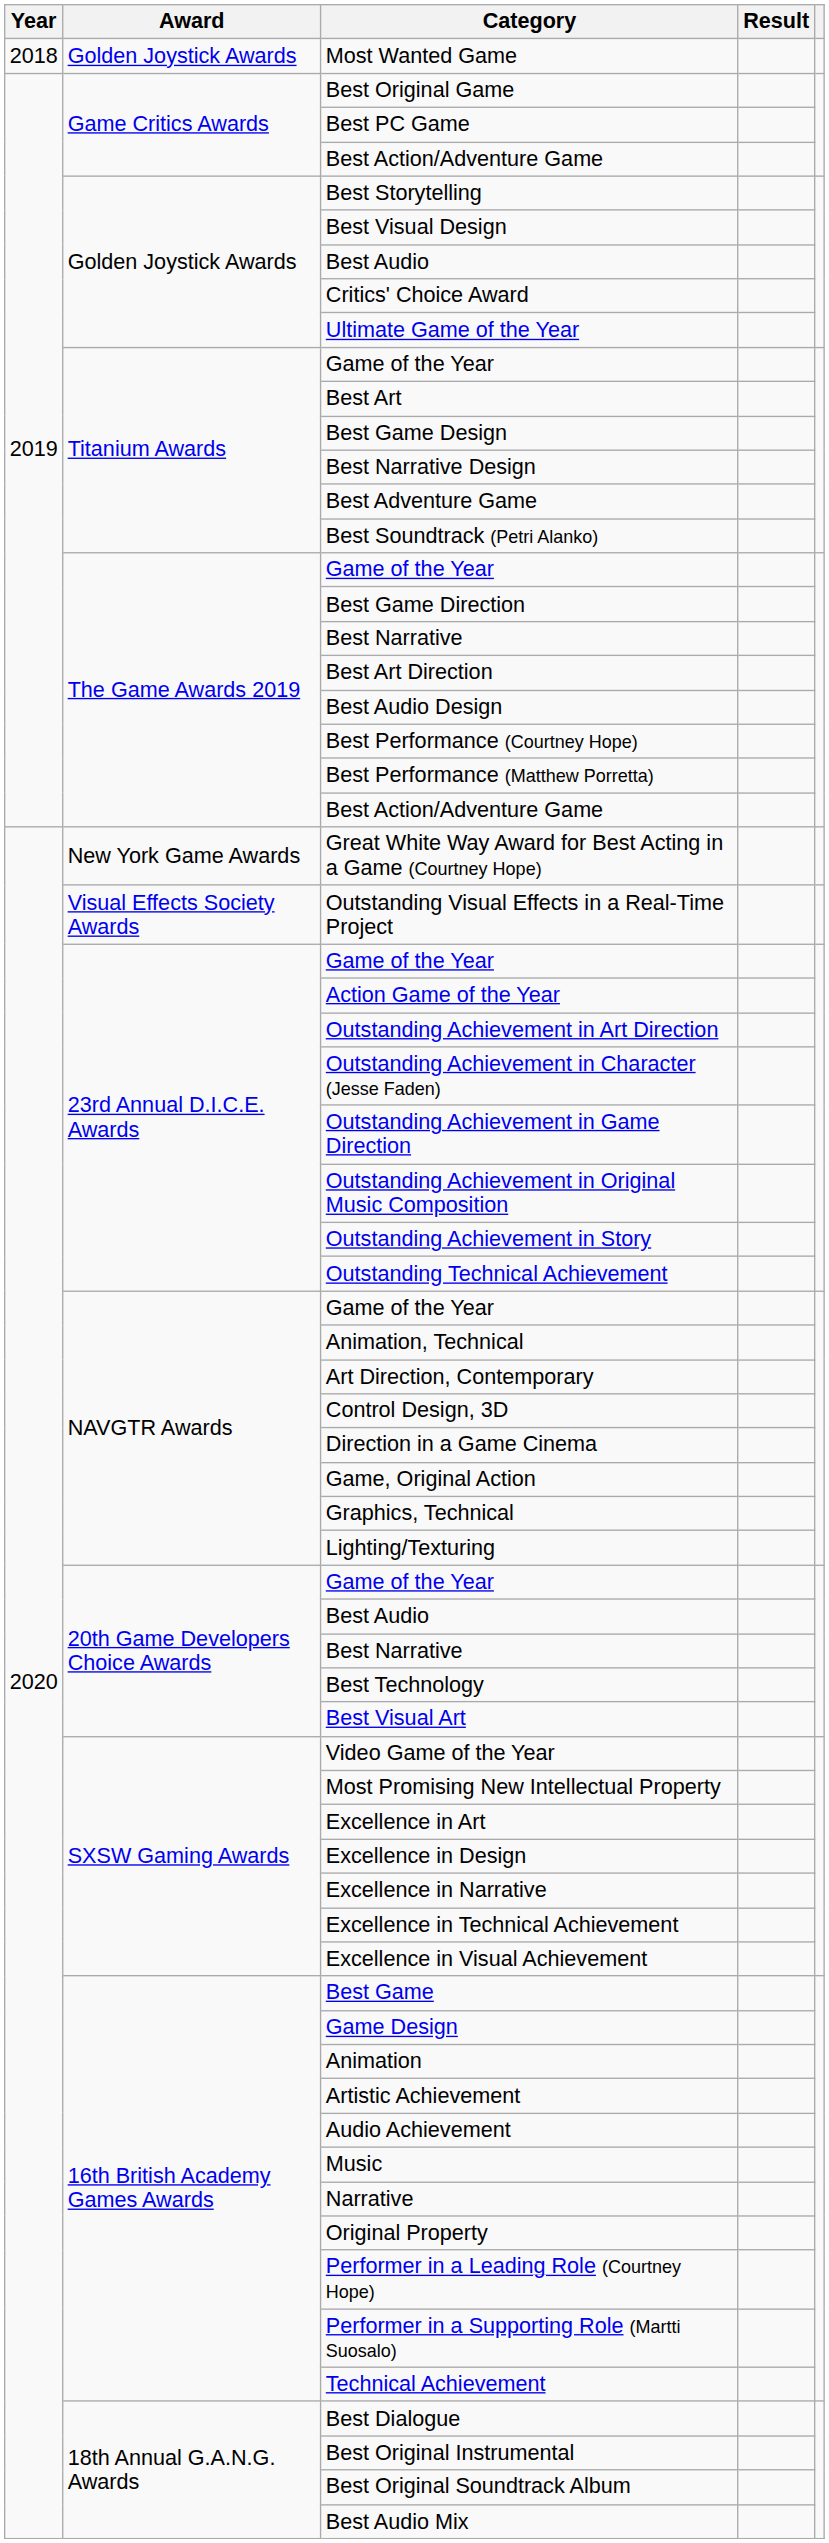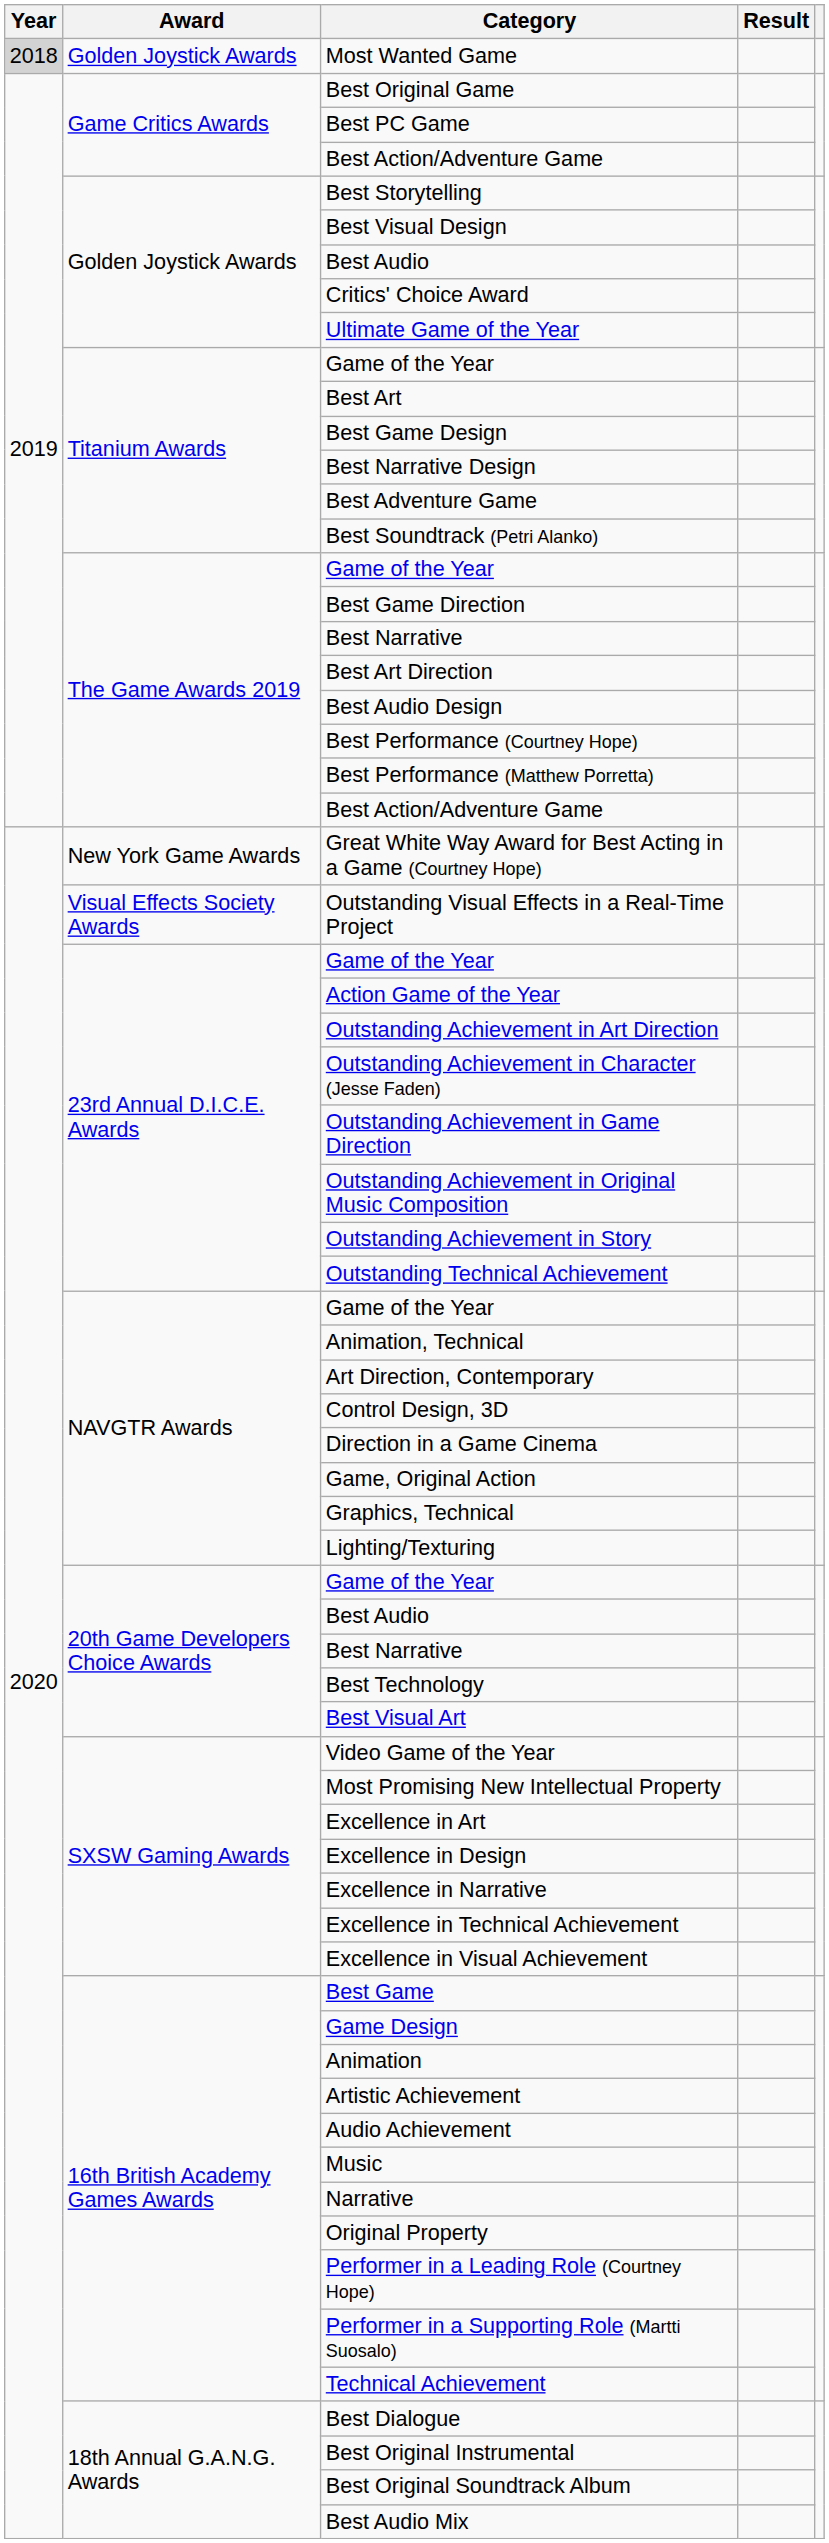(34, 55) no background -> (34, 55) lightgrey background
